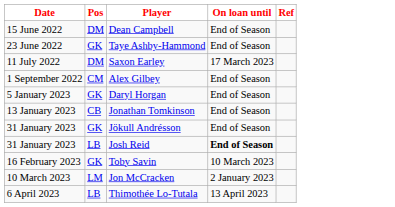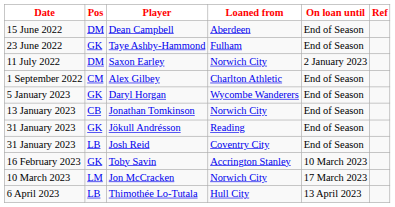+ column: (255, 12)
(242, 62) 17 March 2023 -> (335, 62) 2 January 2023
(242, 144) bold -> (334, 144) normal
(242, 177) 2 January 2023 -> (335, 177) 17 March 2023
